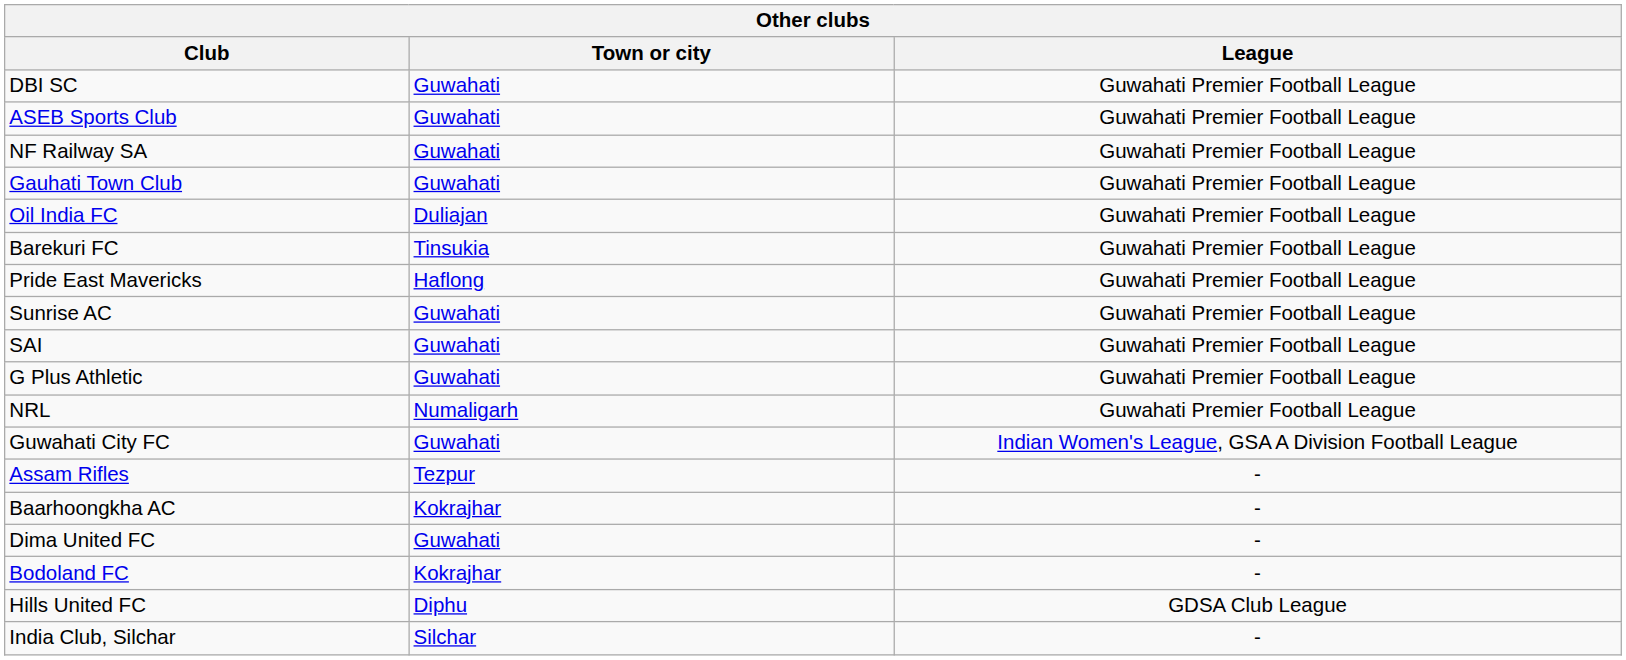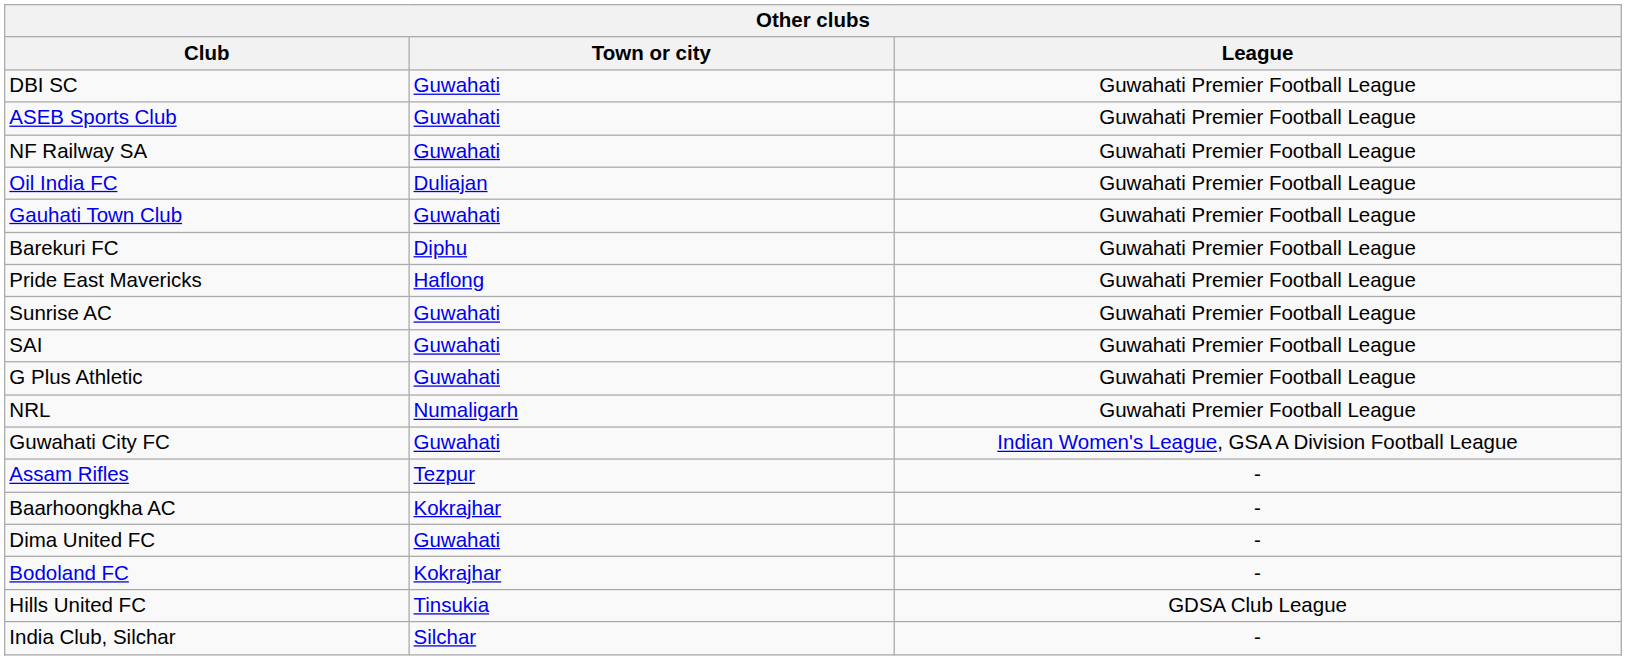rows swapped: (96, 183) <-> (63, 215)
(451, 248) Tinsukia -> (440, 248) Diphu
(440, 605) Diphu -> (451, 605) Tinsukia
